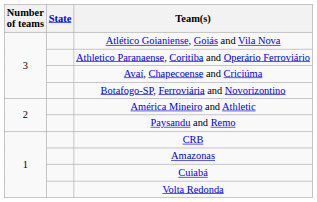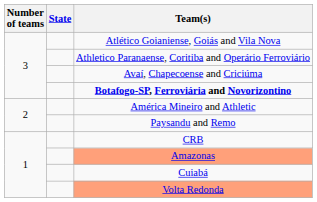(193, 90) normal -> (193, 90) bold
(193, 156) no background -> (193, 156) lightsalmon background
(193, 189) no background -> (193, 189) lightsalmon background
